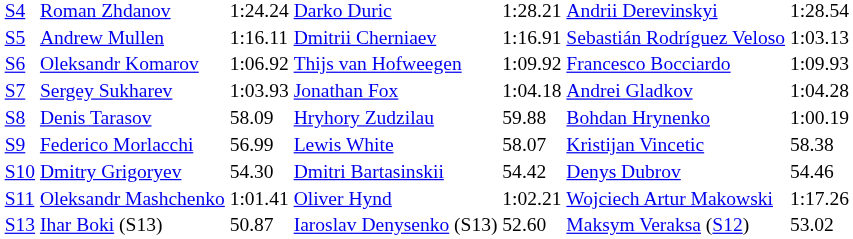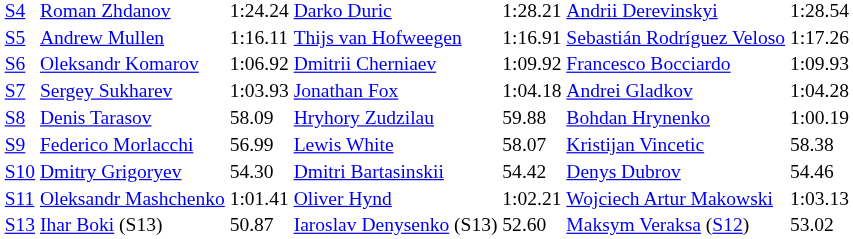(365, 37) Dmitrii Cherniaev -> (378, 37) Thijs van Hofweegen
(819, 37) 1:03.13 -> (819, 37) 1:17.26
(378, 64) Thijs van Hofweegen -> (365, 64) Dmitrii Cherniaev
(819, 198) 1:17.26 -> (819, 198) 1:03.13
